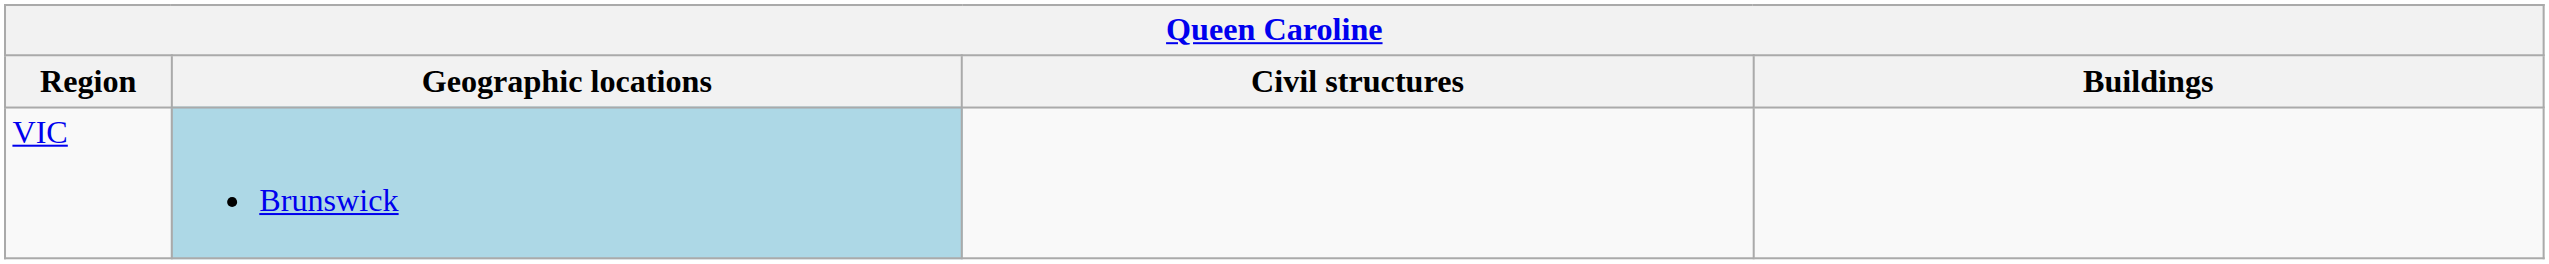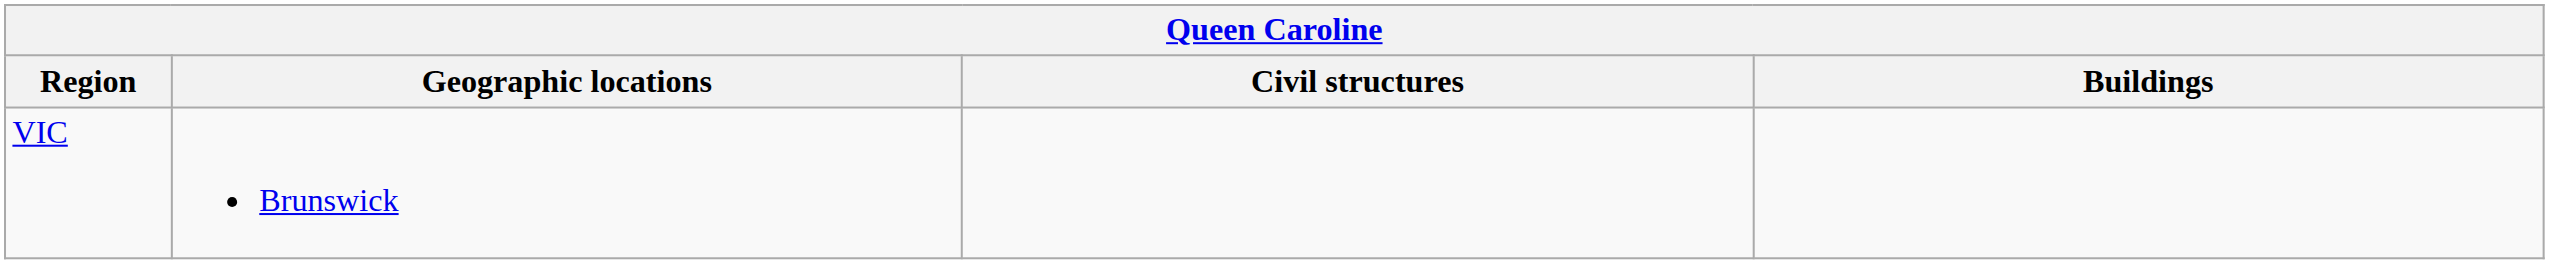(567, 201) lightblue background -> (567, 201) no background
